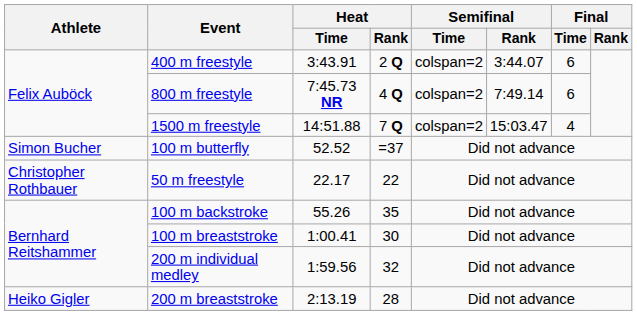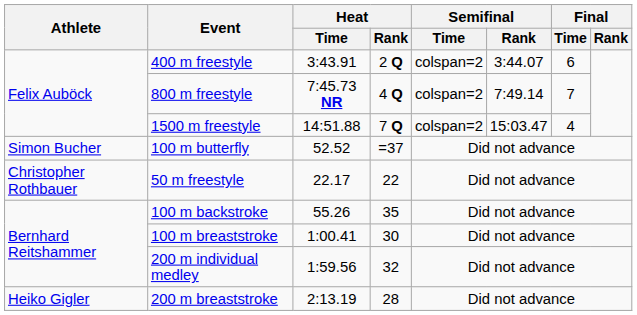(571, 94) 6 -> (571, 94) 7
